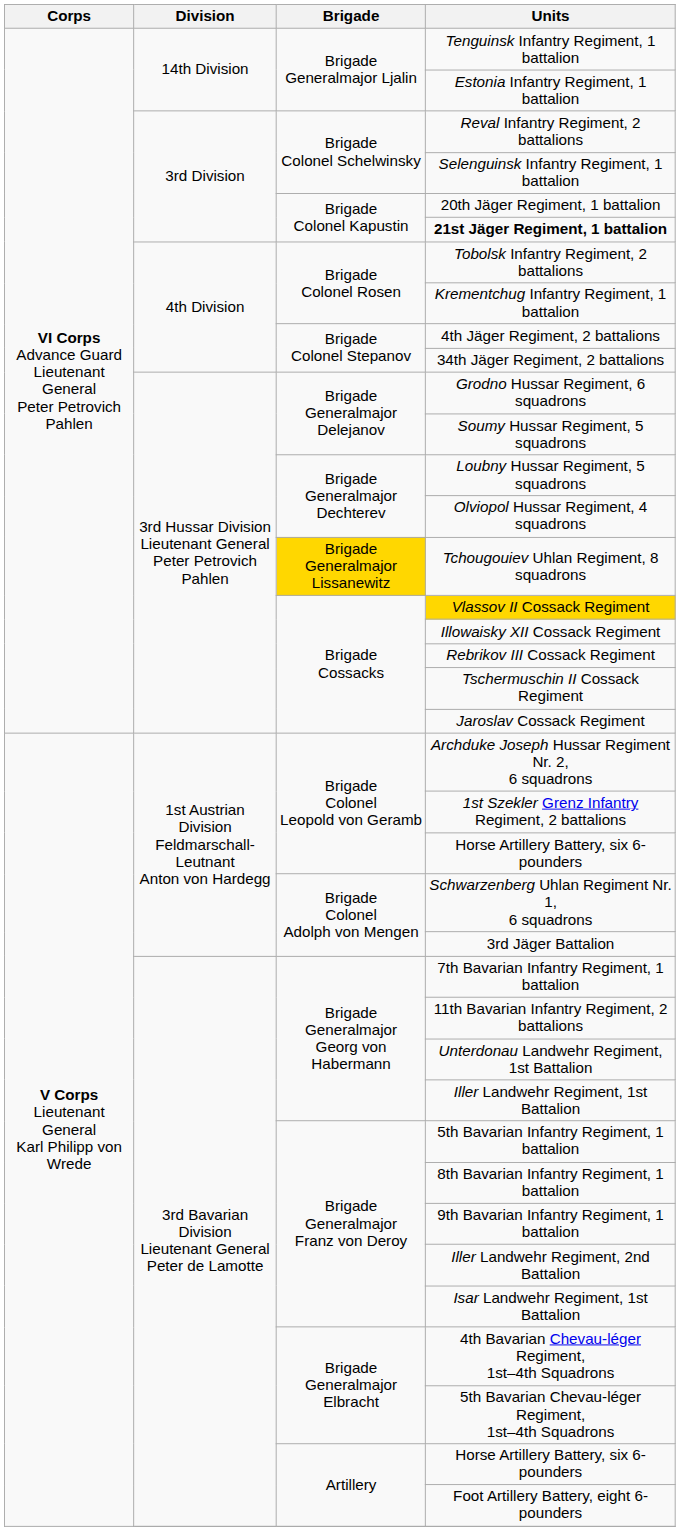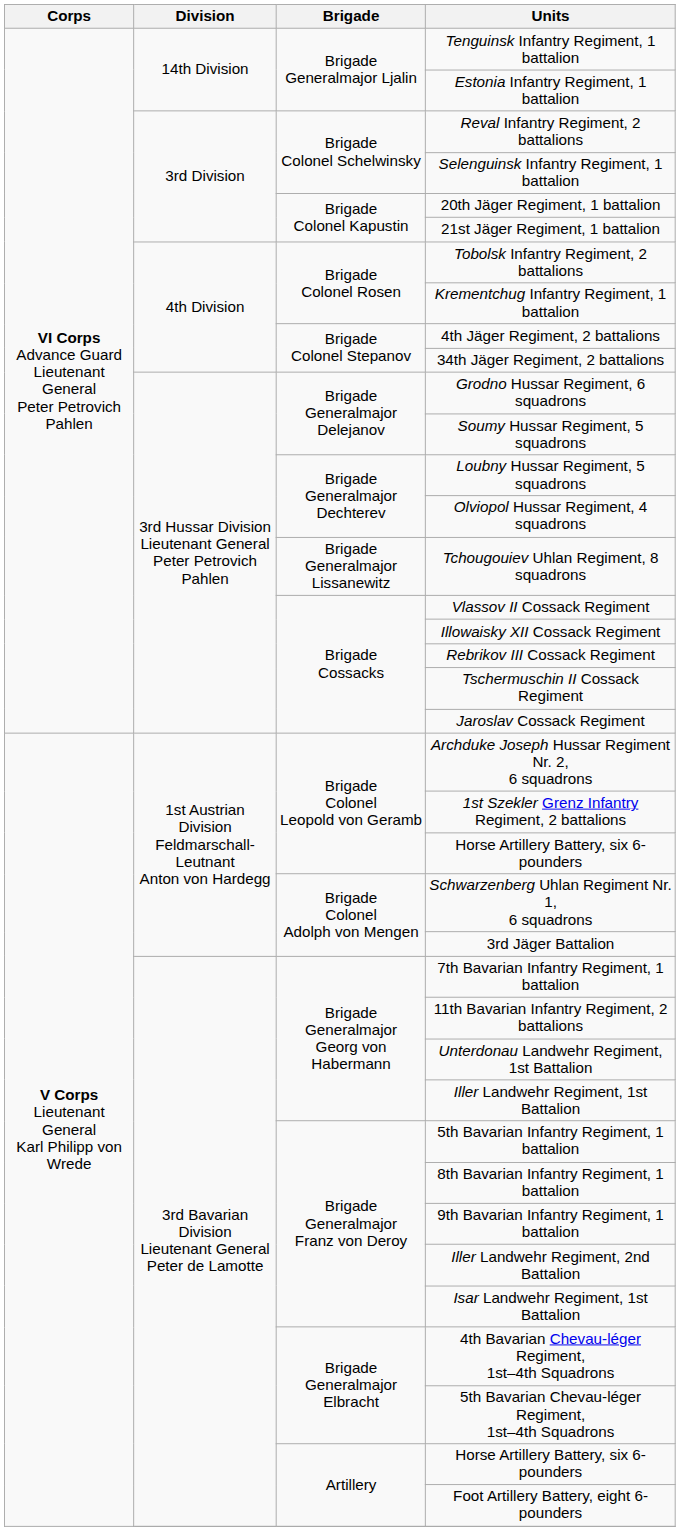(551, 229) bold -> (551, 229) normal
(351, 566) gold background -> (351, 566) no background
(551, 607) gold background -> (551, 607) no background
